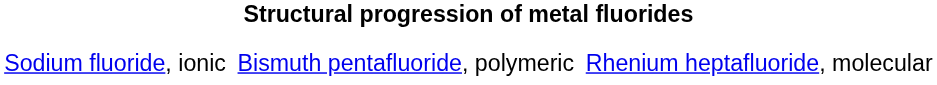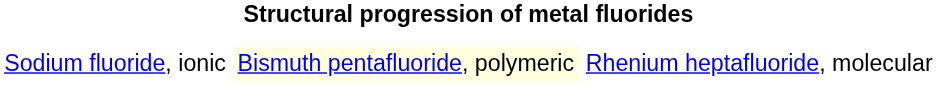(406, 63) no background -> (406, 63) lightyellow background
